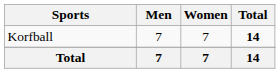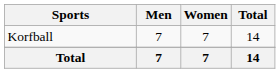(253, 36) bold -> (253, 36) normal
